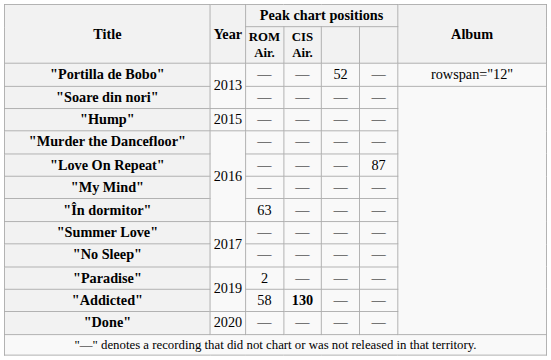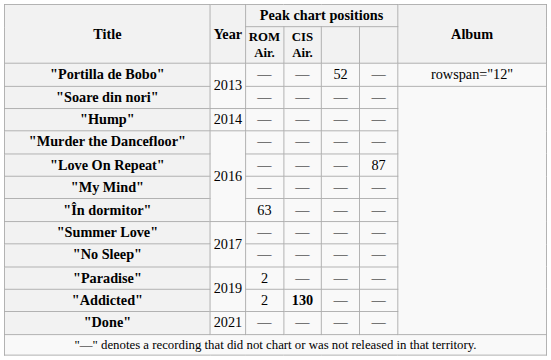(228, 119) 2015 -> (228, 119) 2014
(264, 300) 58 -> (264, 300) 2
(228, 323) 2020 -> (228, 323) 2021
